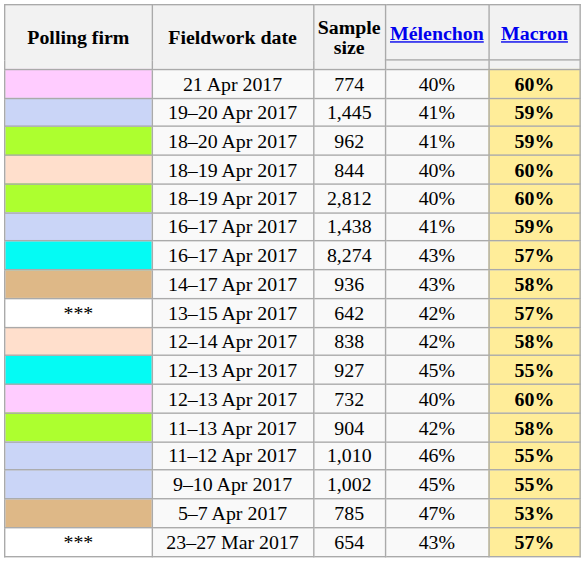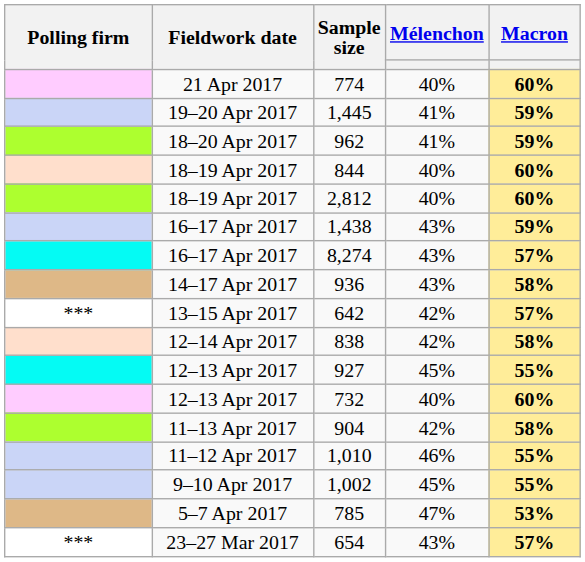(437, 227) 41% -> (437, 227) 43%
